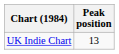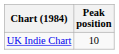(94, 40) 13 -> (94, 40) 10
